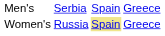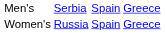(106, 24) khaki background -> (106, 24) no background
